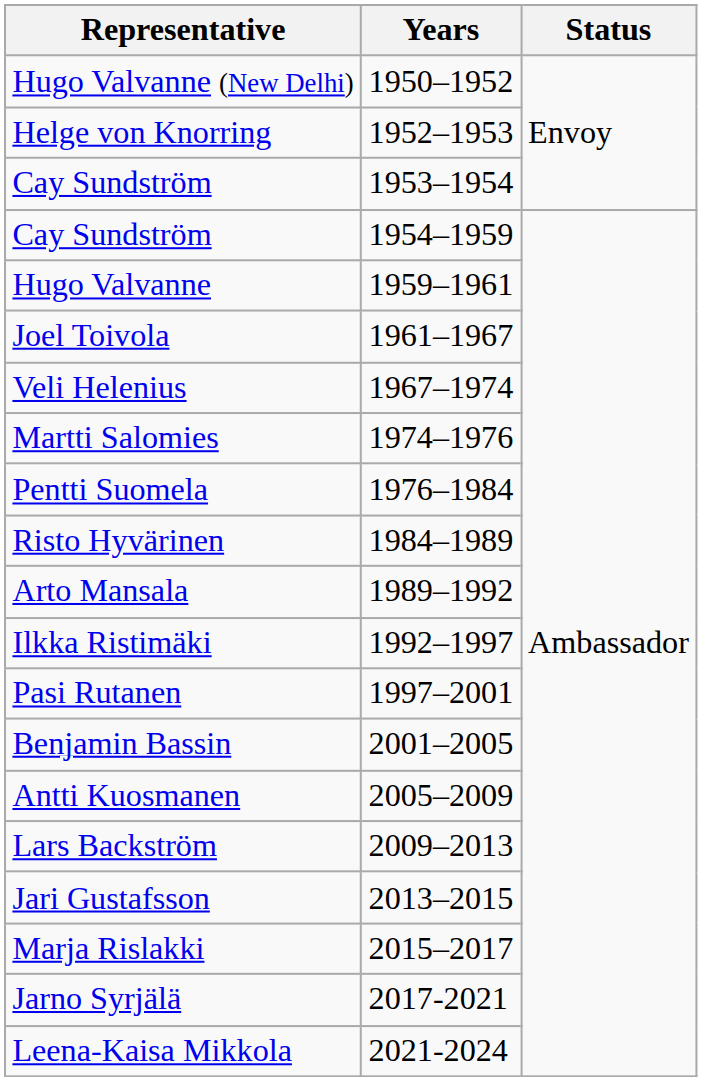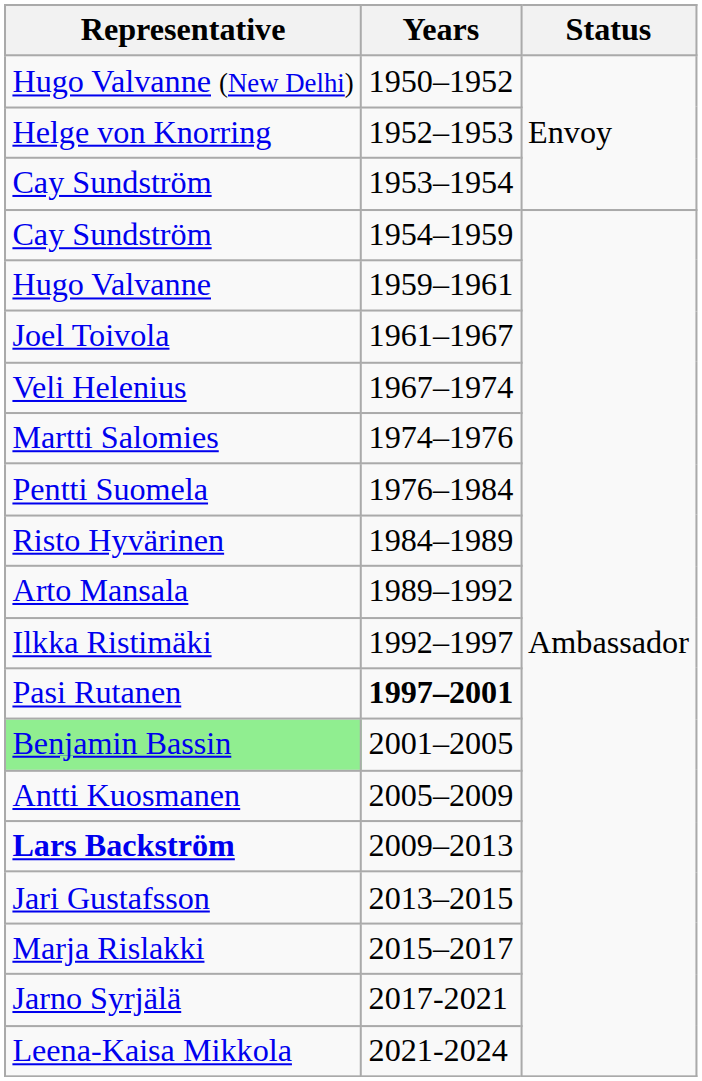(441, 693) normal -> (441, 693) bold
(122, 744) no background -> (122, 744) lightgreen background
(115, 846) normal -> (124, 846) bold
